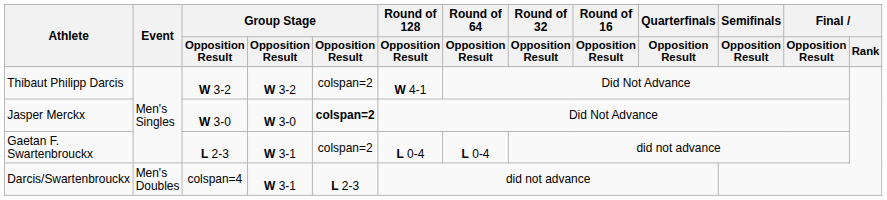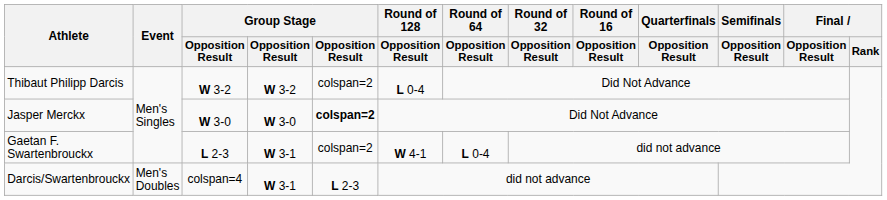(410, 90) W 4-1 -> (410, 90) L 0-4
(410, 154) L 0-4 -> (410, 154) W 4-1
